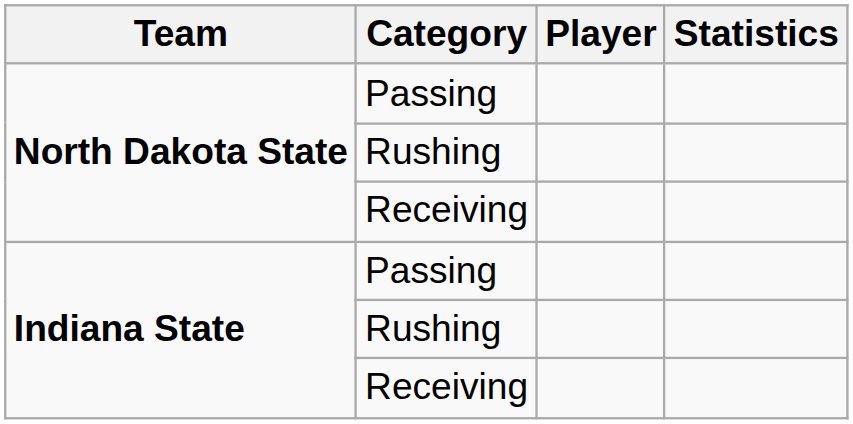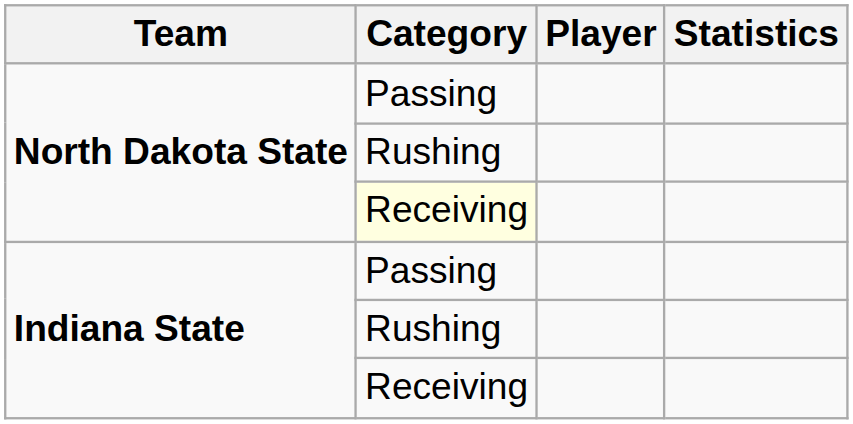(447, 210) no background -> (447, 210) lightyellow background
